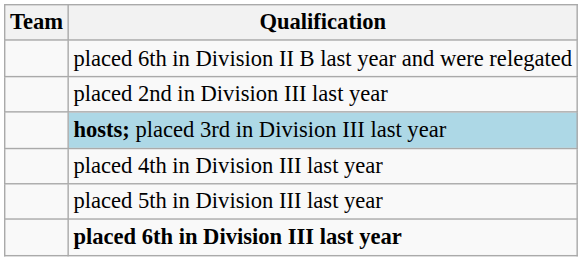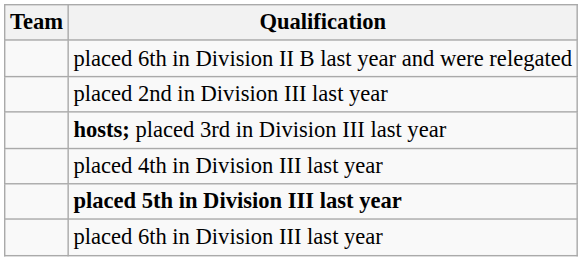(260, 129) lightblue background -> (260, 129) no background
(228, 201) normal -> (238, 201) bold
(238, 237) bold -> (228, 237) normal
